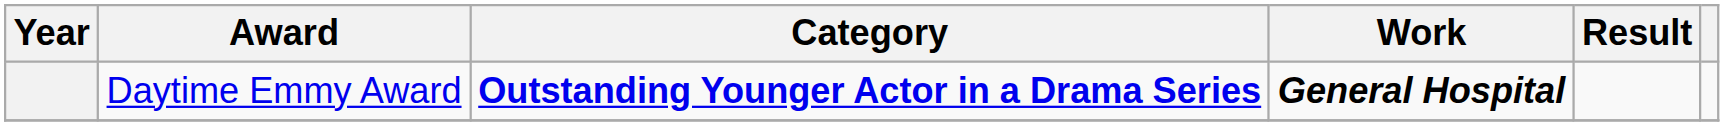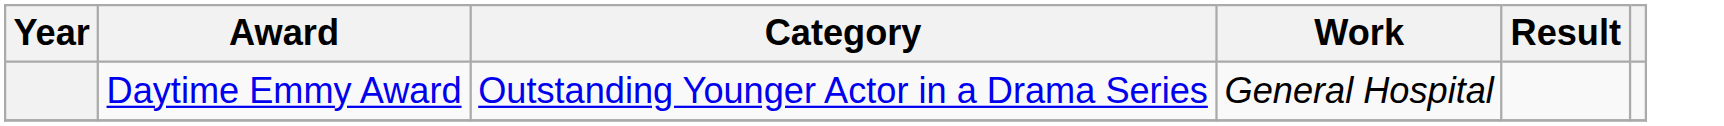(870, 90) bold -> (843, 90) normal
(1422, 90) bold -> (1359, 90) normal
